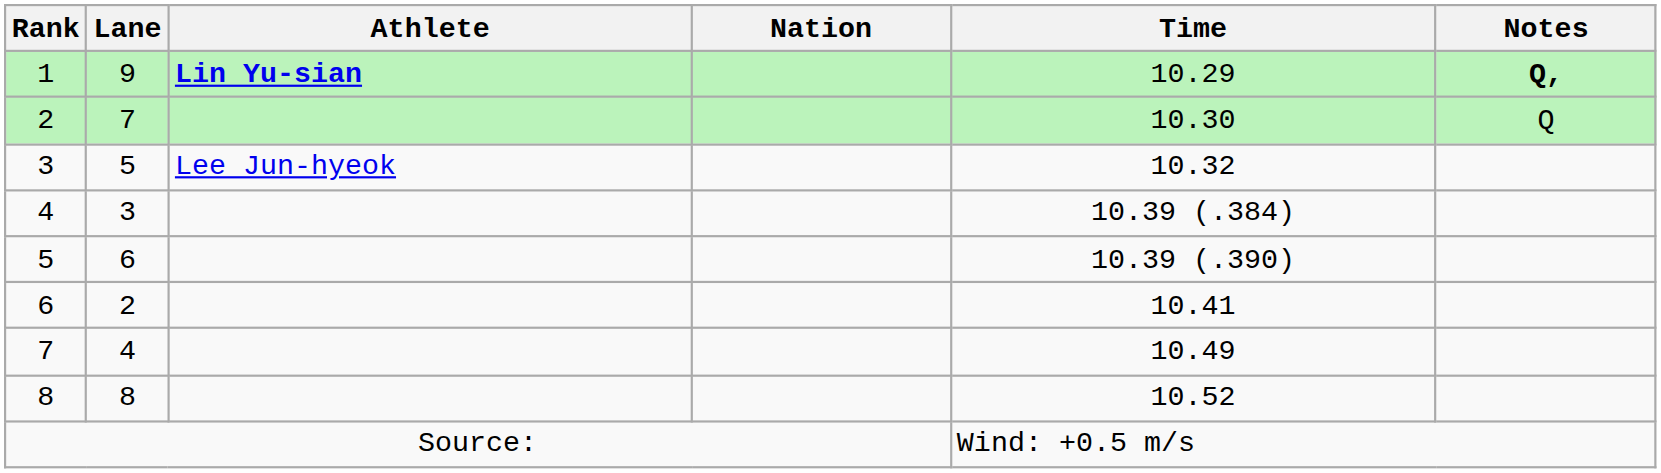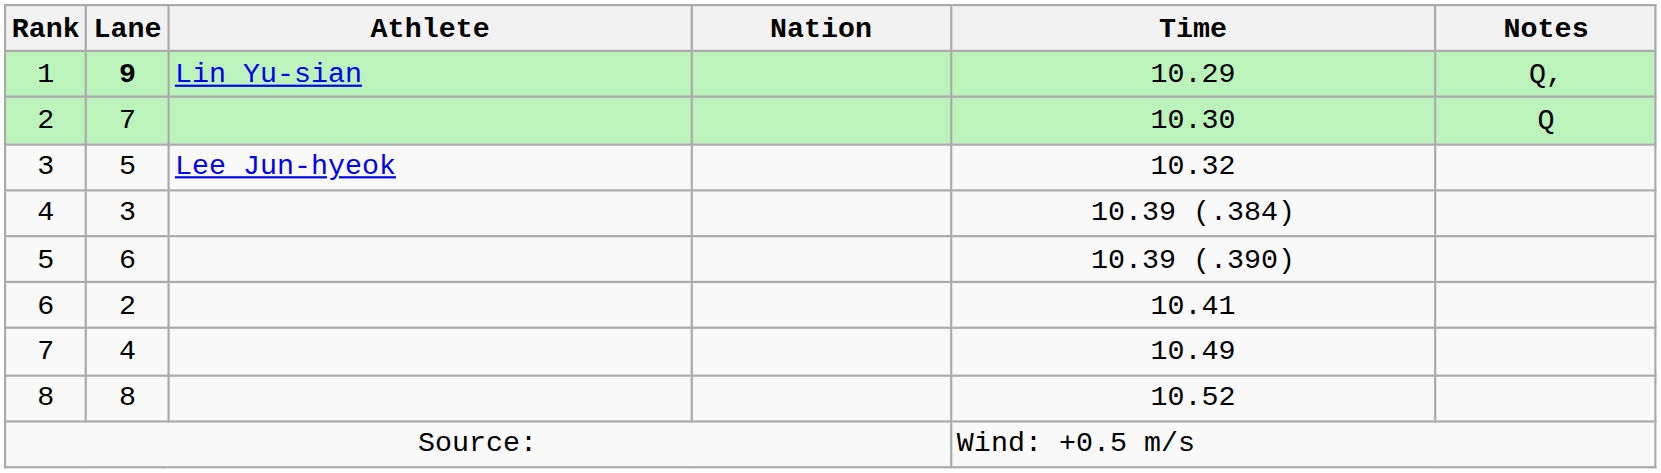(127, 74) normal -> (127, 74) bold
(268, 74) bold -> (268, 74) normal
(1546, 74) bold -> (1546, 74) normal
